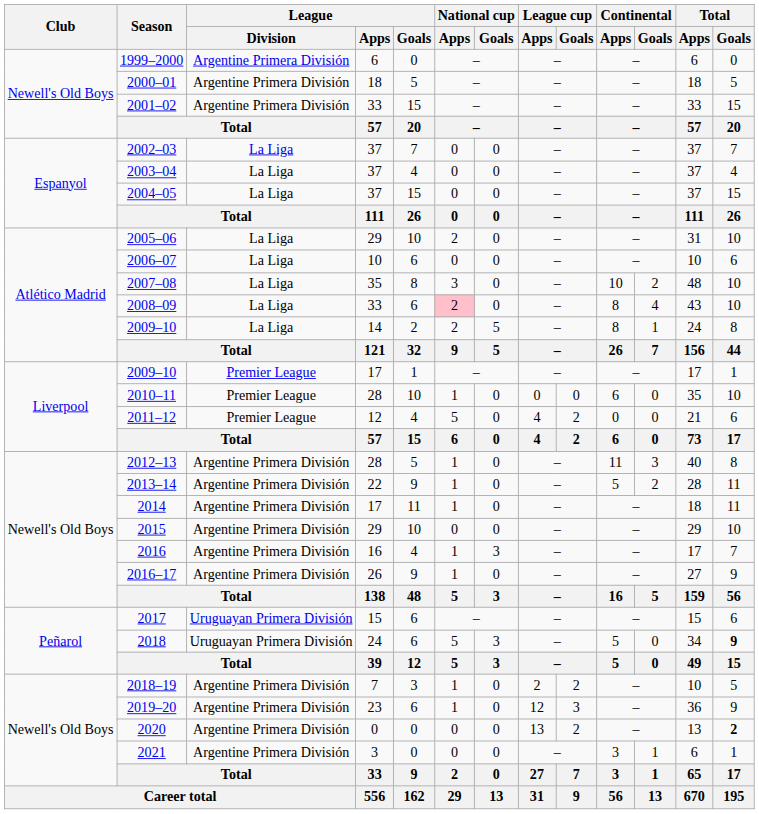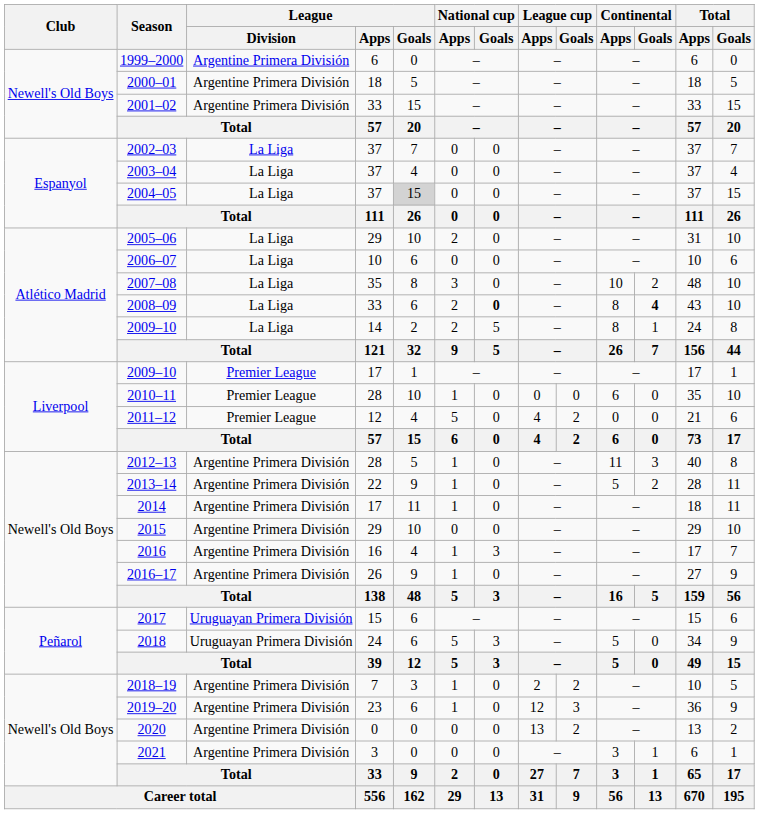(414, 194) no background -> (414, 194) lightgrey background
(455, 305) pink background -> (455, 305) no background
(496, 305) normal -> (496, 305) bold
(655, 305) normal -> (655, 305) bold
(734, 640) bold -> (734, 640) normal
(734, 730) bold -> (734, 730) normal
